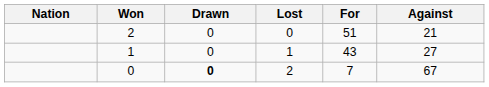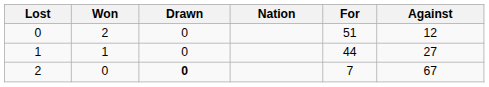columns swapped: (51, 14) <-> (290, 14)
(430, 33) 21 -> (430, 33) 12
(350, 52) 43 -> (350, 52) 44
